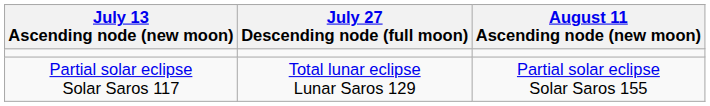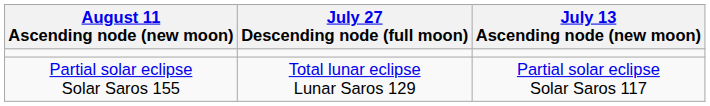columns swapped: (121, 26) <-> (588, 26)
